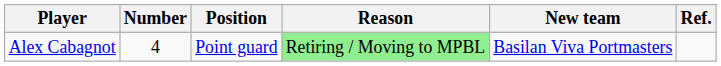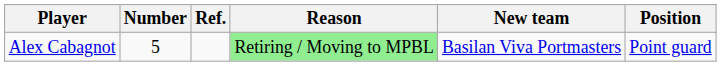columns swapped: (236, 18) <-> (696, 18)
(155, 46) 4 -> (155, 46) 5
